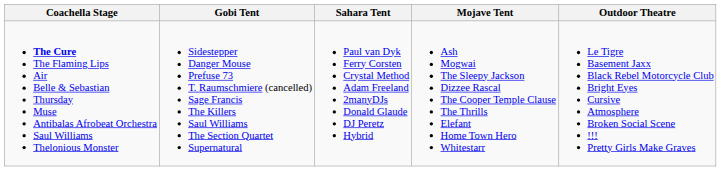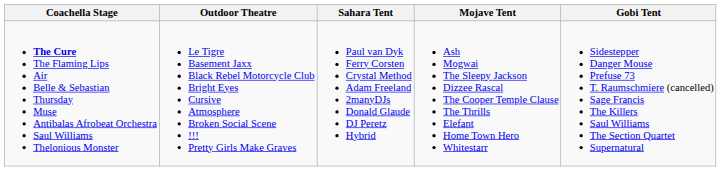columns swapped: (637, 12) <-> (237, 12)
